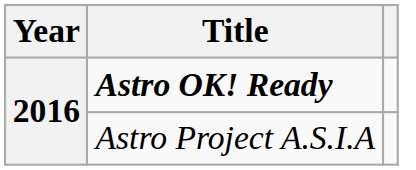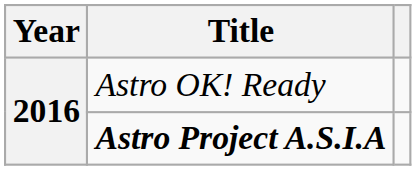(214, 84) bold -> (211, 84) normal
(235, 137) normal -> (241, 137) bold
